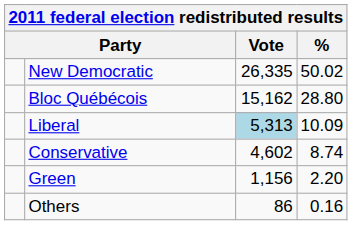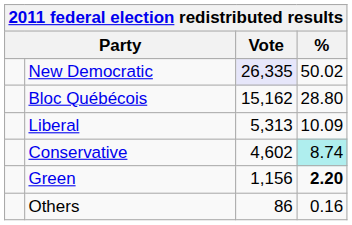(267, 71) no background -> (267, 71) lavender background
(272, 125) lightblue background -> (272, 125) no background
(327, 152) no background -> (327, 152) paleturquoise background
(327, 179) normal -> (327, 179) bold
